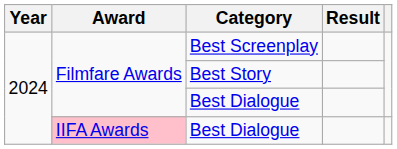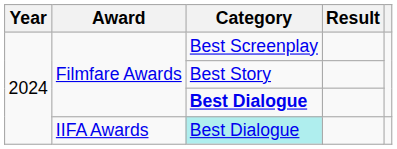(245, 102) normal -> (249, 102) bold
(102, 130) pink background -> (102, 130) no background
(245, 130) no background -> (245, 130) paleturquoise background
